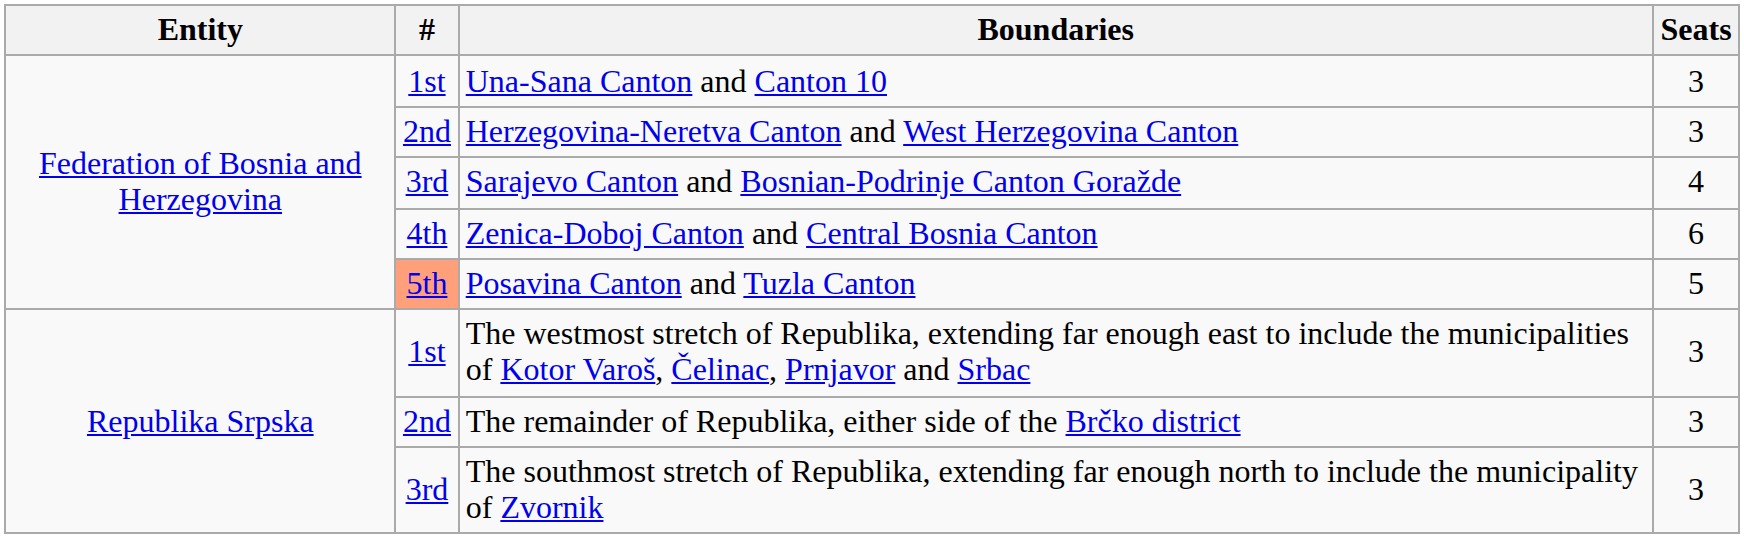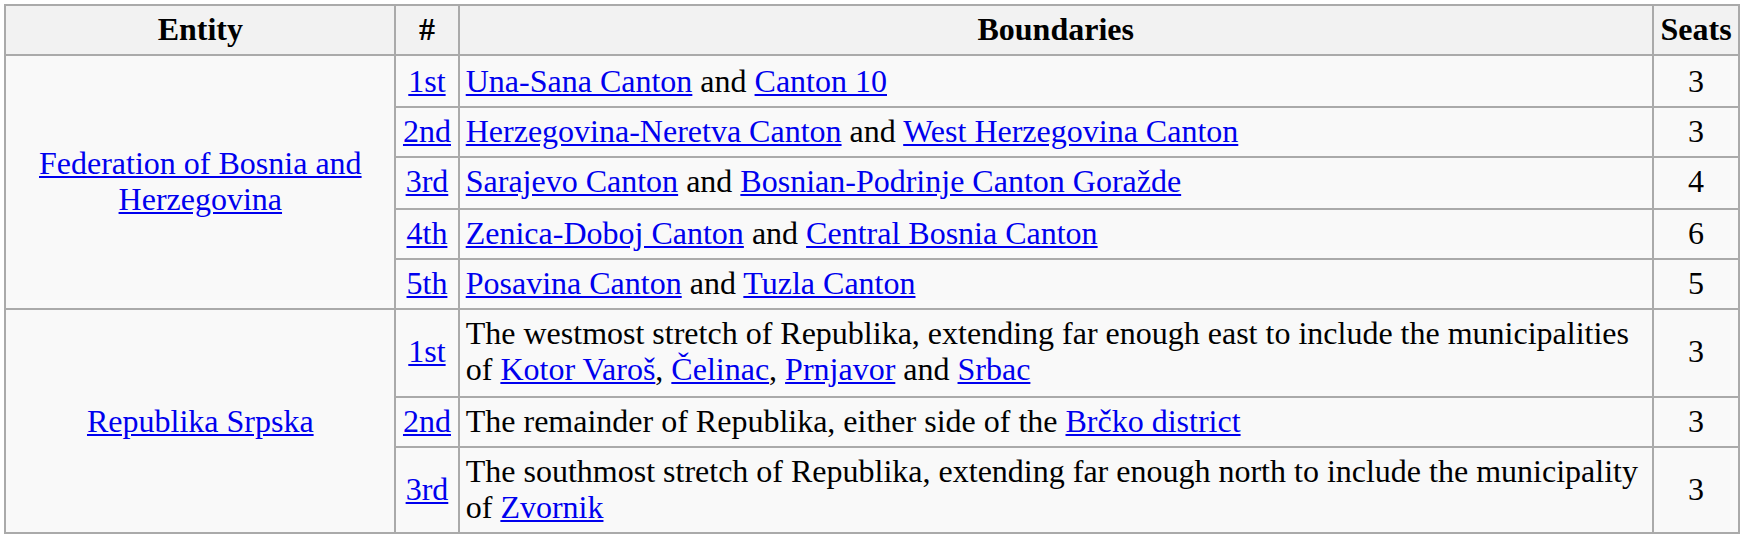(427, 283) lightsalmon background -> (427, 283) no background
